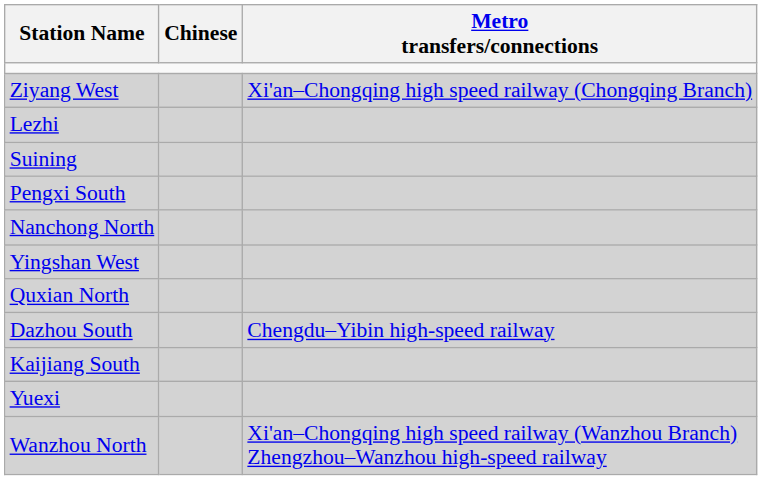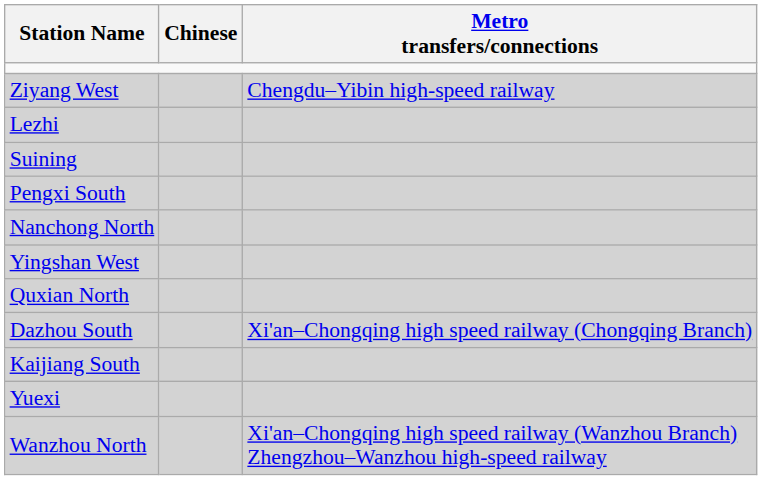(500, 90) Xi'an–Chongqing high speed railway (Chongqing Branch) -> (401, 90) Chengdu–Yibin high-speed railway
(401, 329) Chengdu–Yibin high-speed railway -> (500, 329) Xi'an–Chongqing high speed railway (Chongqing Branch)
